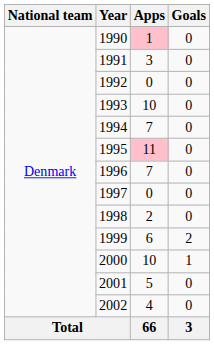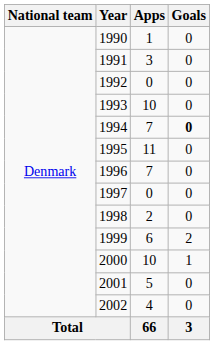(149, 37) pink background -> (149, 37) no background
(189, 127) normal -> (189, 127) bold
(149, 149) pink background -> (149, 149) no background
